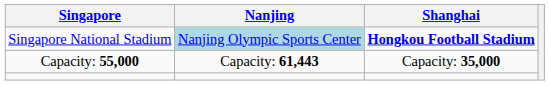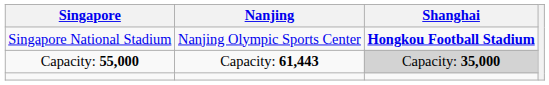(269, 38) lightblue background -> (269, 38) no background
(451, 61) no background -> (451, 61) lightgrey background
